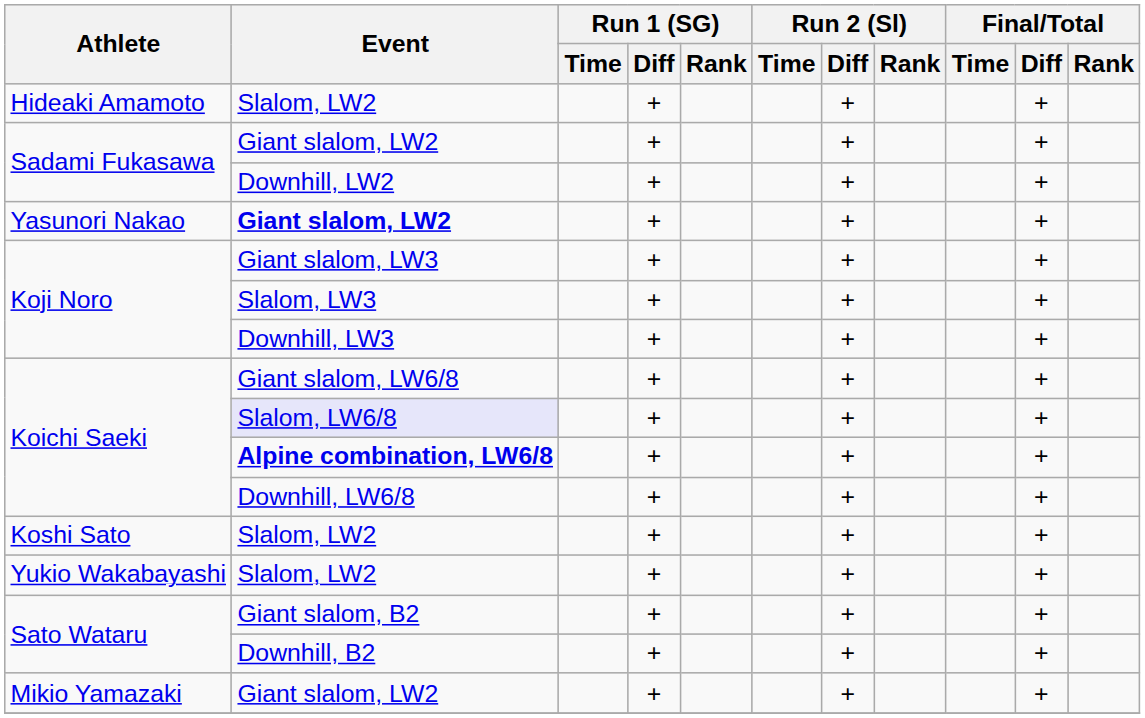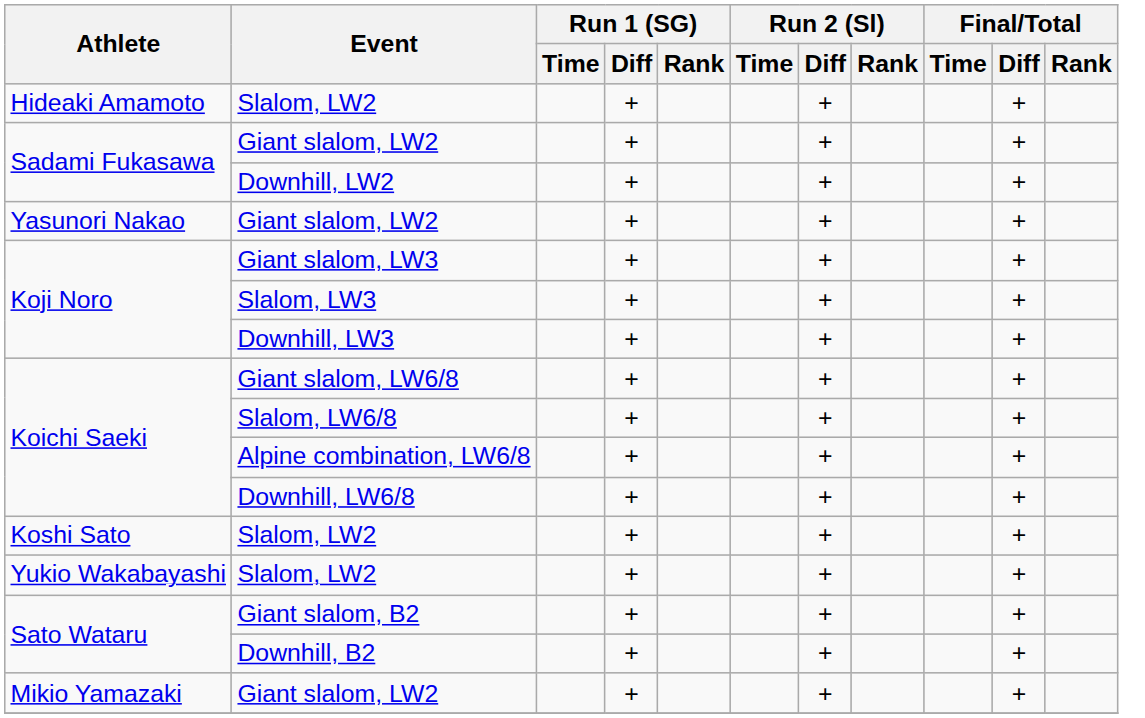(344, 220) bold -> (338, 220) normal
(317, 417) lavender background -> (317, 417) no background
(395, 456) bold -> (384, 456) normal
